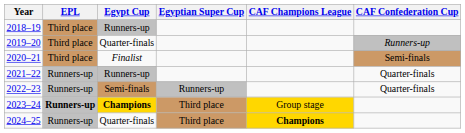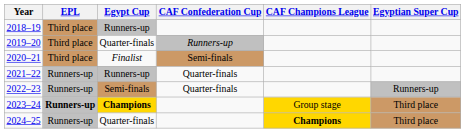columns swapped: (201, 12) <-> (407, 12)
